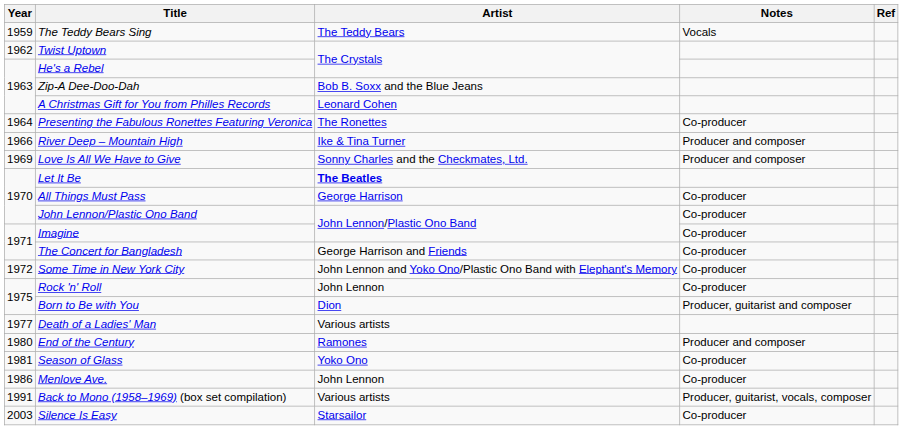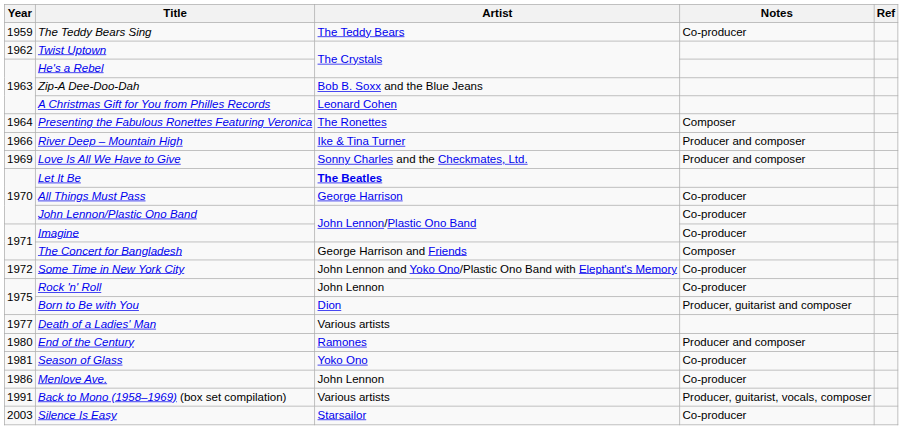(699, 31) Vocals -> (714, 31) Co-producer
(714, 123) Co-producer -> (709, 123) Composer
(714, 251) Co-producer -> (709, 251) Composer
